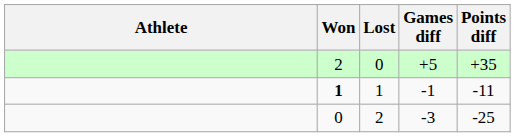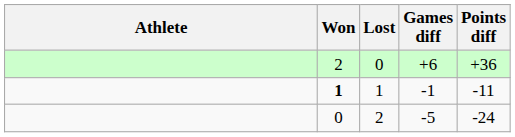(428, 63) +5 -> (428, 63) +6
(484, 63) +35 -> (484, 63) +36
(428, 117) -3 -> (428, 117) -5
(484, 117) -25 -> (484, 117) -24
